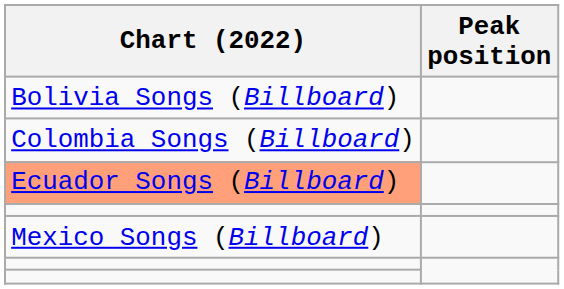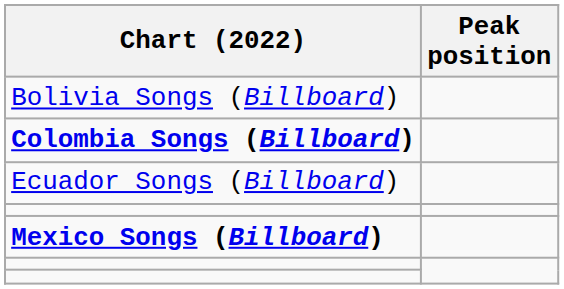(213, 140) normal -> (213, 140) bold
(205, 182) lightsalmon background -> (205, 182) no background
(197, 237) normal -> (197, 237) bold
